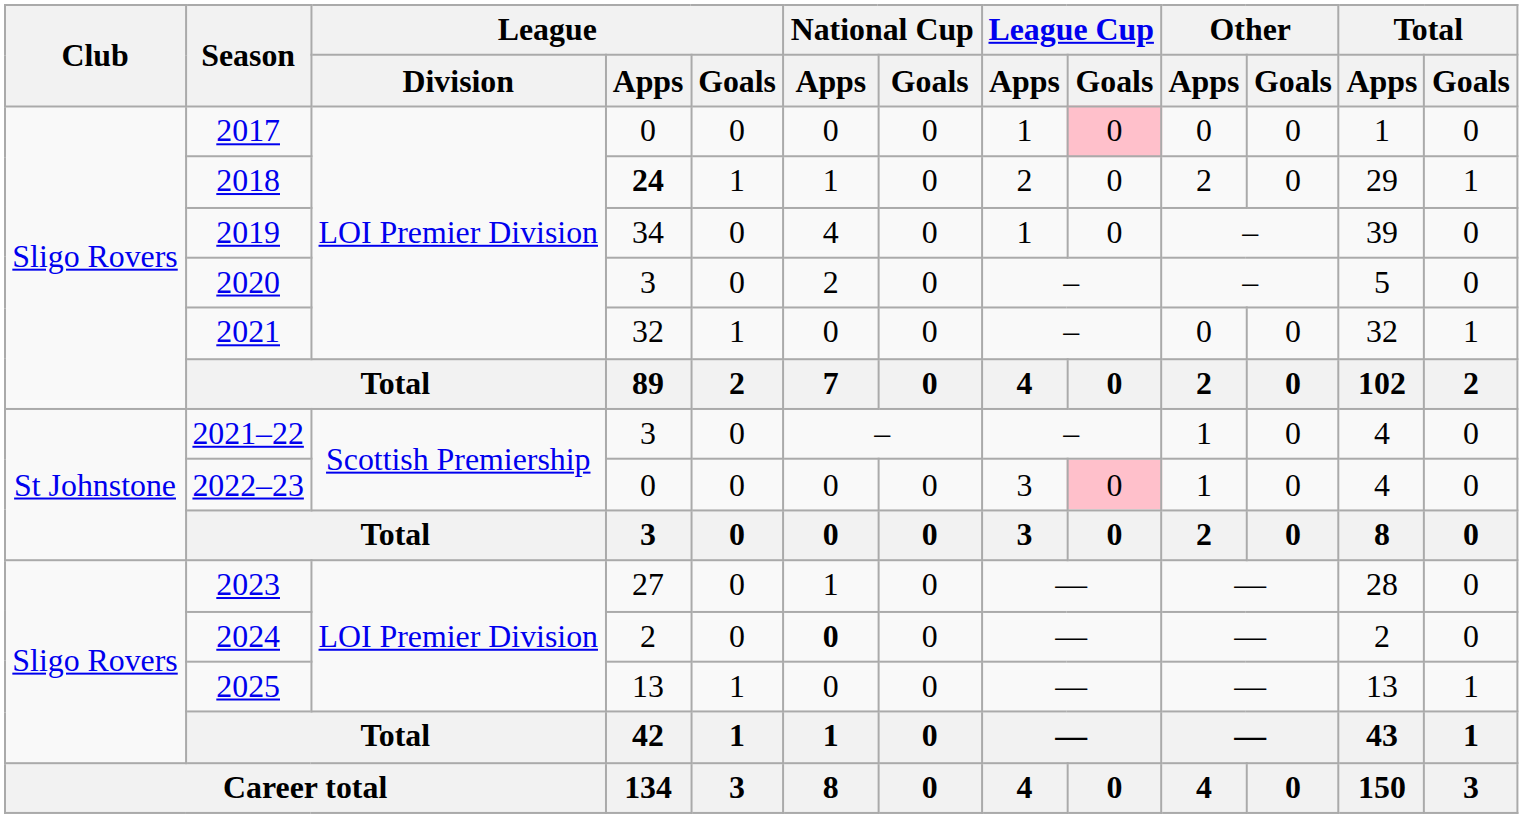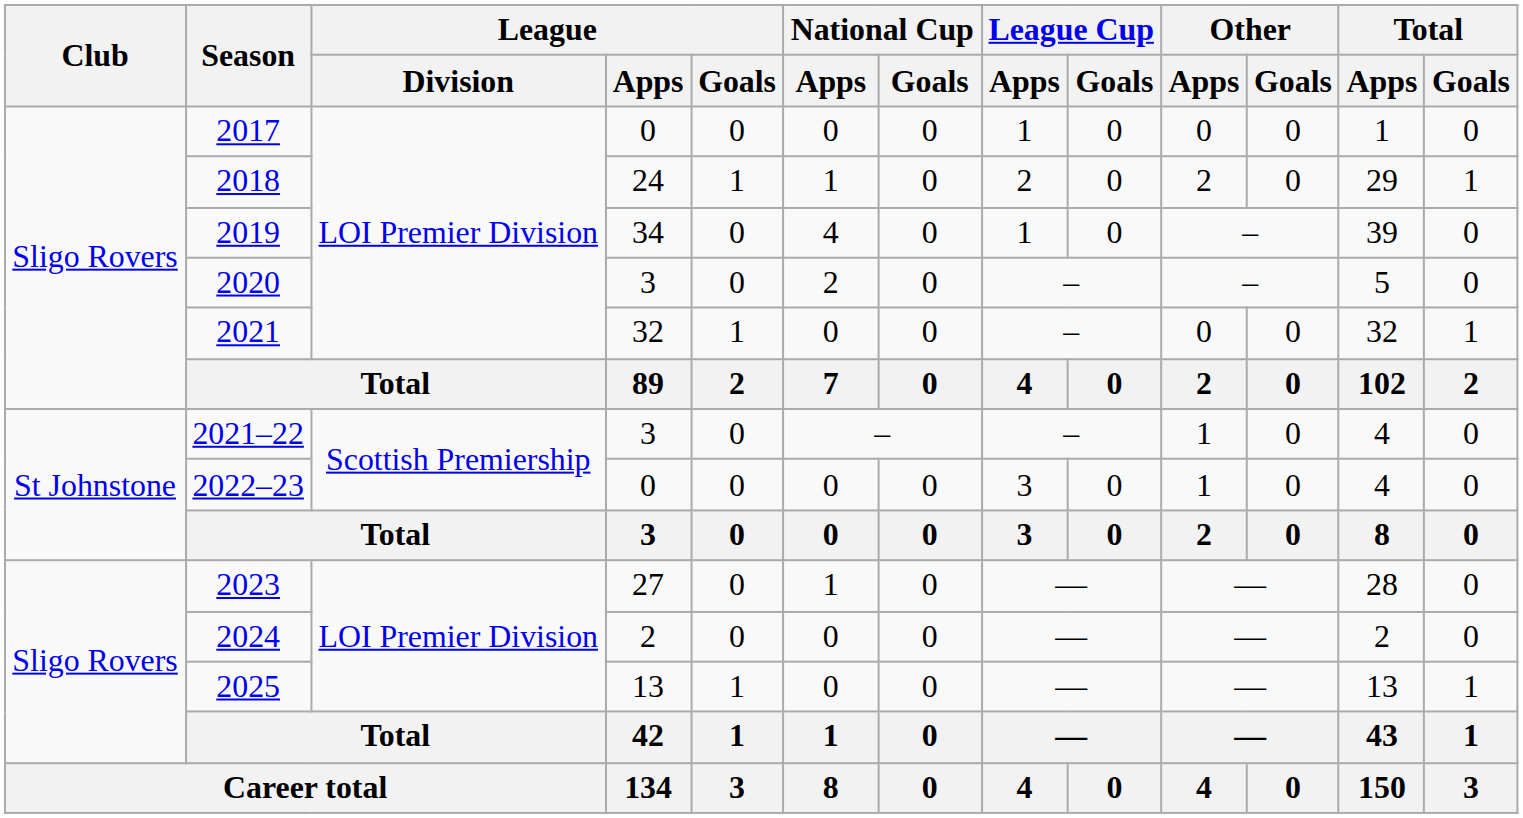(1114, 130) pink background -> (1114, 130) no background
(648, 181) bold -> (648, 181) normal
(1114, 484) pink background -> (1114, 484) no background
(831, 635) bold -> (831, 635) normal
